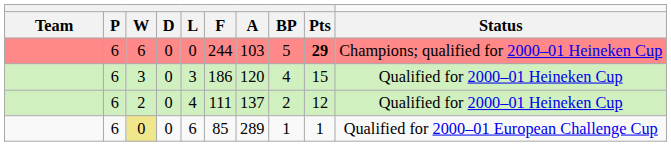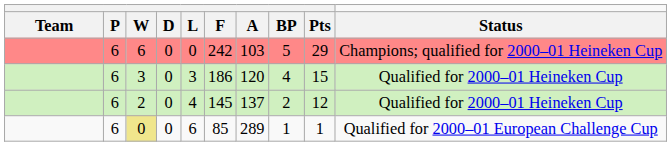(220, 50) 244 -> (220, 50) 242
(320, 50) bold -> (320, 50) normal
(220, 102) 111 -> (220, 102) 145
